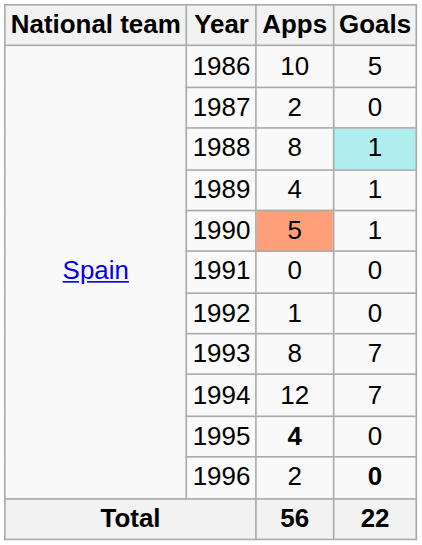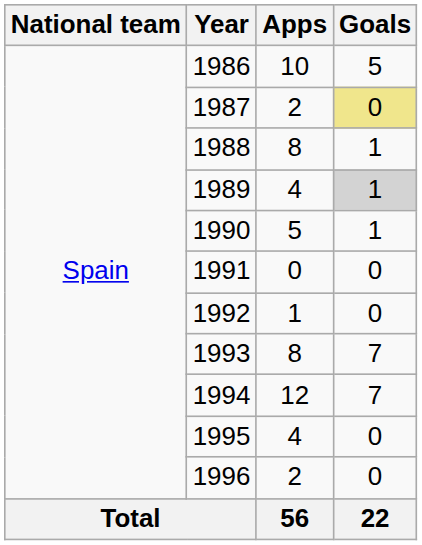(375, 107) no background -> (375, 107) khaki background
(375, 148) paleturquoise background -> (375, 148) no background
(375, 189) no background -> (375, 189) lightgrey background
(295, 230) lightsalmon background -> (295, 230) no background
(295, 436) bold -> (295, 436) normal
(375, 477) bold -> (375, 477) normal
